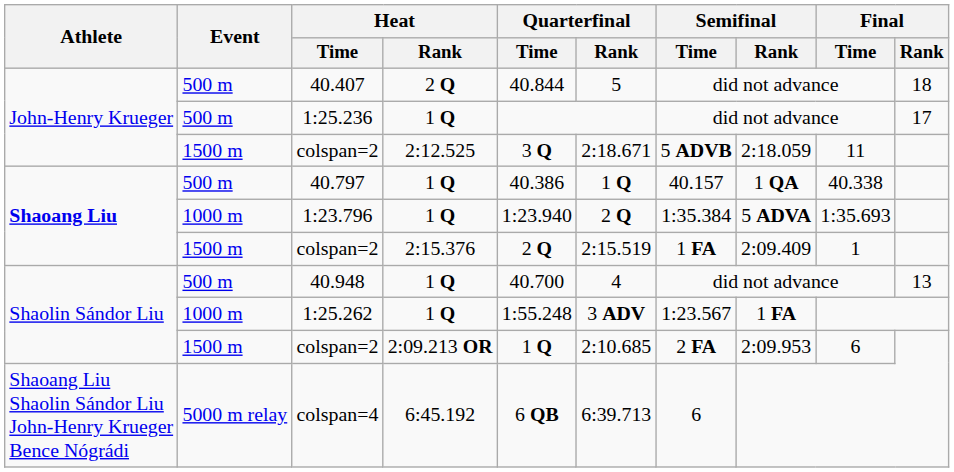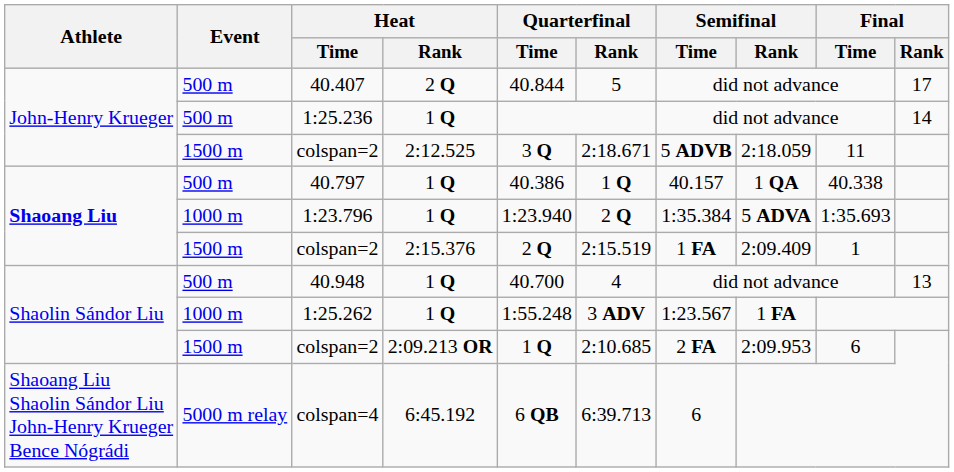(922, 85) 18 -> (922, 85) 17
(922, 117) 17 -> (922, 117) 14
